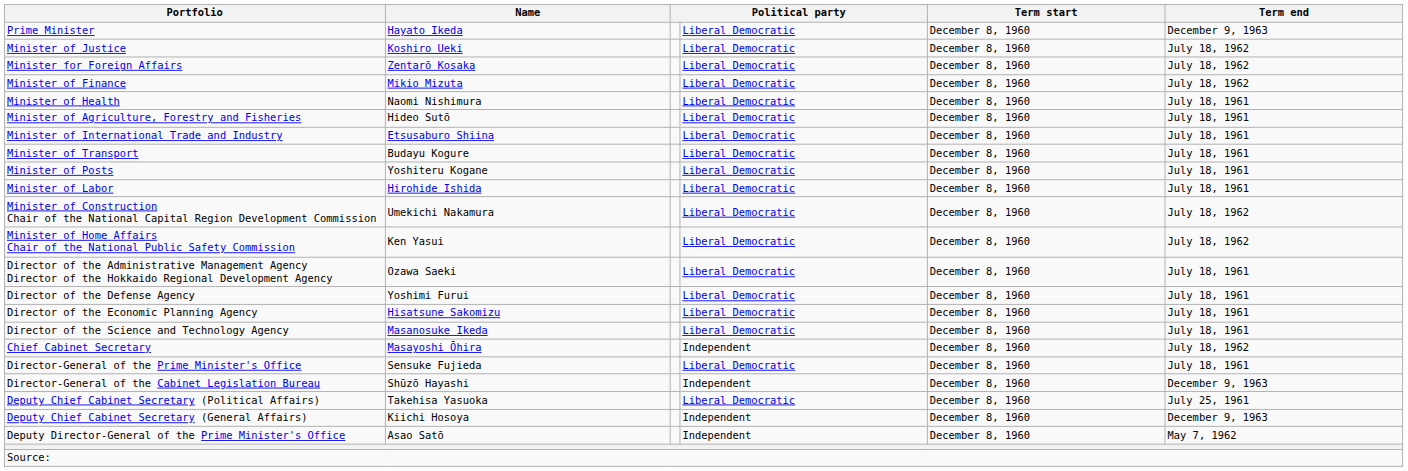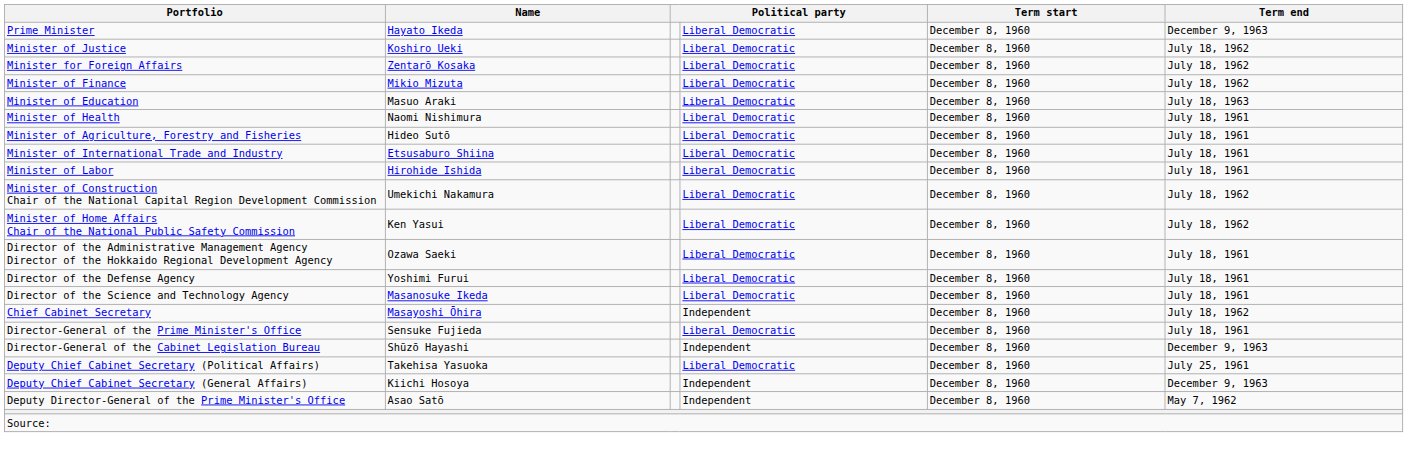+ row: (73, 100)
- row: (73, 153)
- row: (60, 170)
- row: (132, 313)
